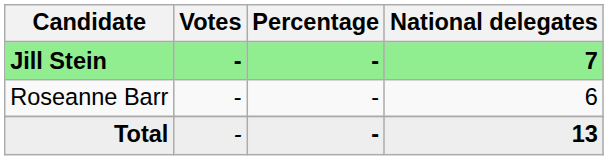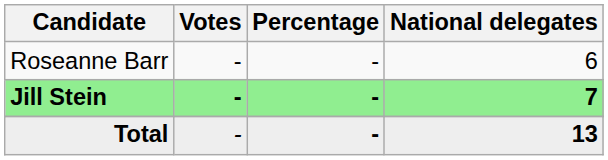rows swapped: (59, 60) <-> (89, 97)
